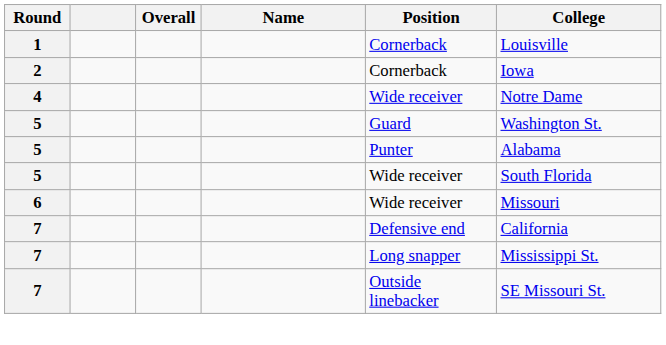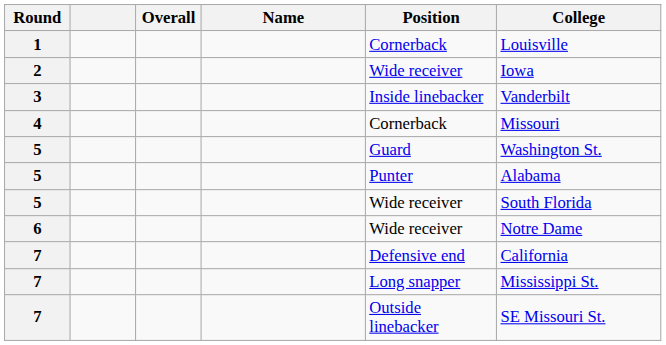(408, 70) Cornerback -> (416, 70) Wide receiver
+ row: (37, 96)
(416, 96) Wide receiver -> (408, 123) Cornerback
(541, 96) Notre Dame -> (530, 123) Missouri
(530, 202) Missouri -> (541, 228) Notre Dame
